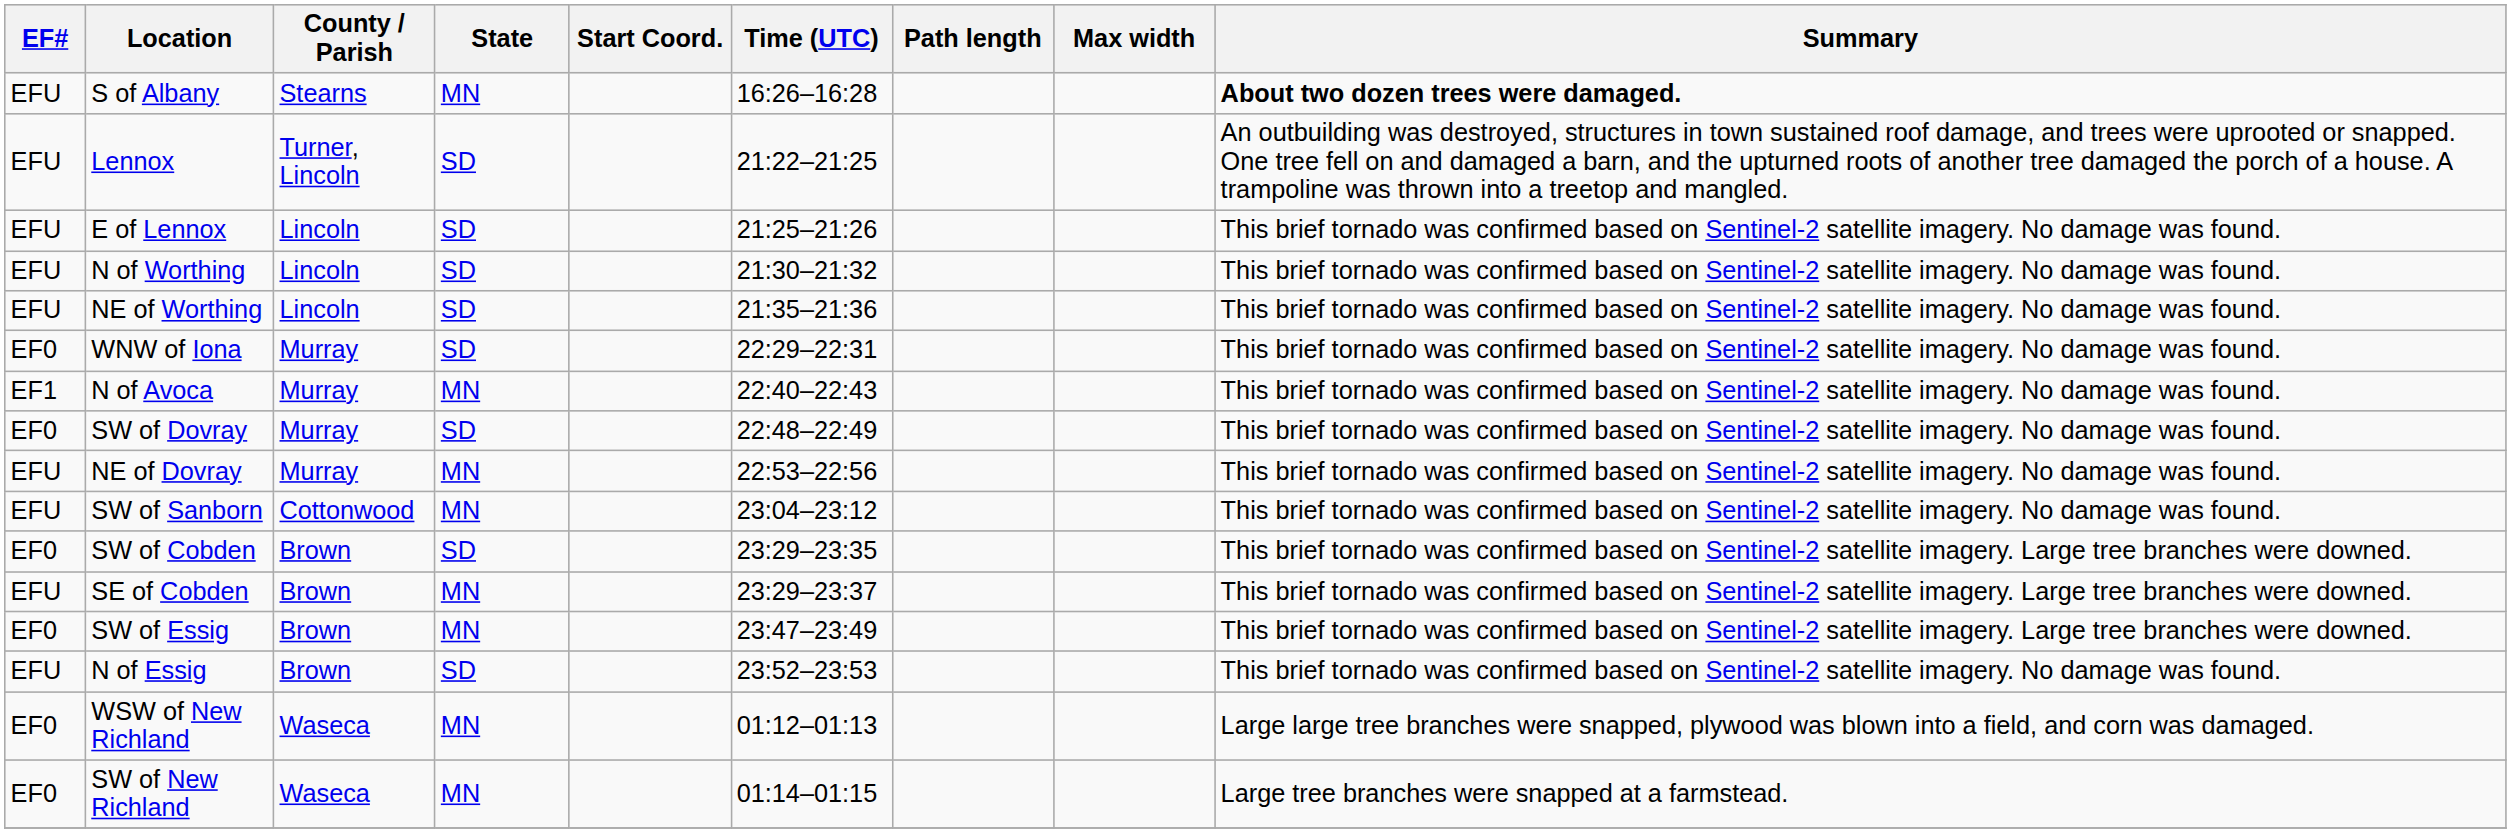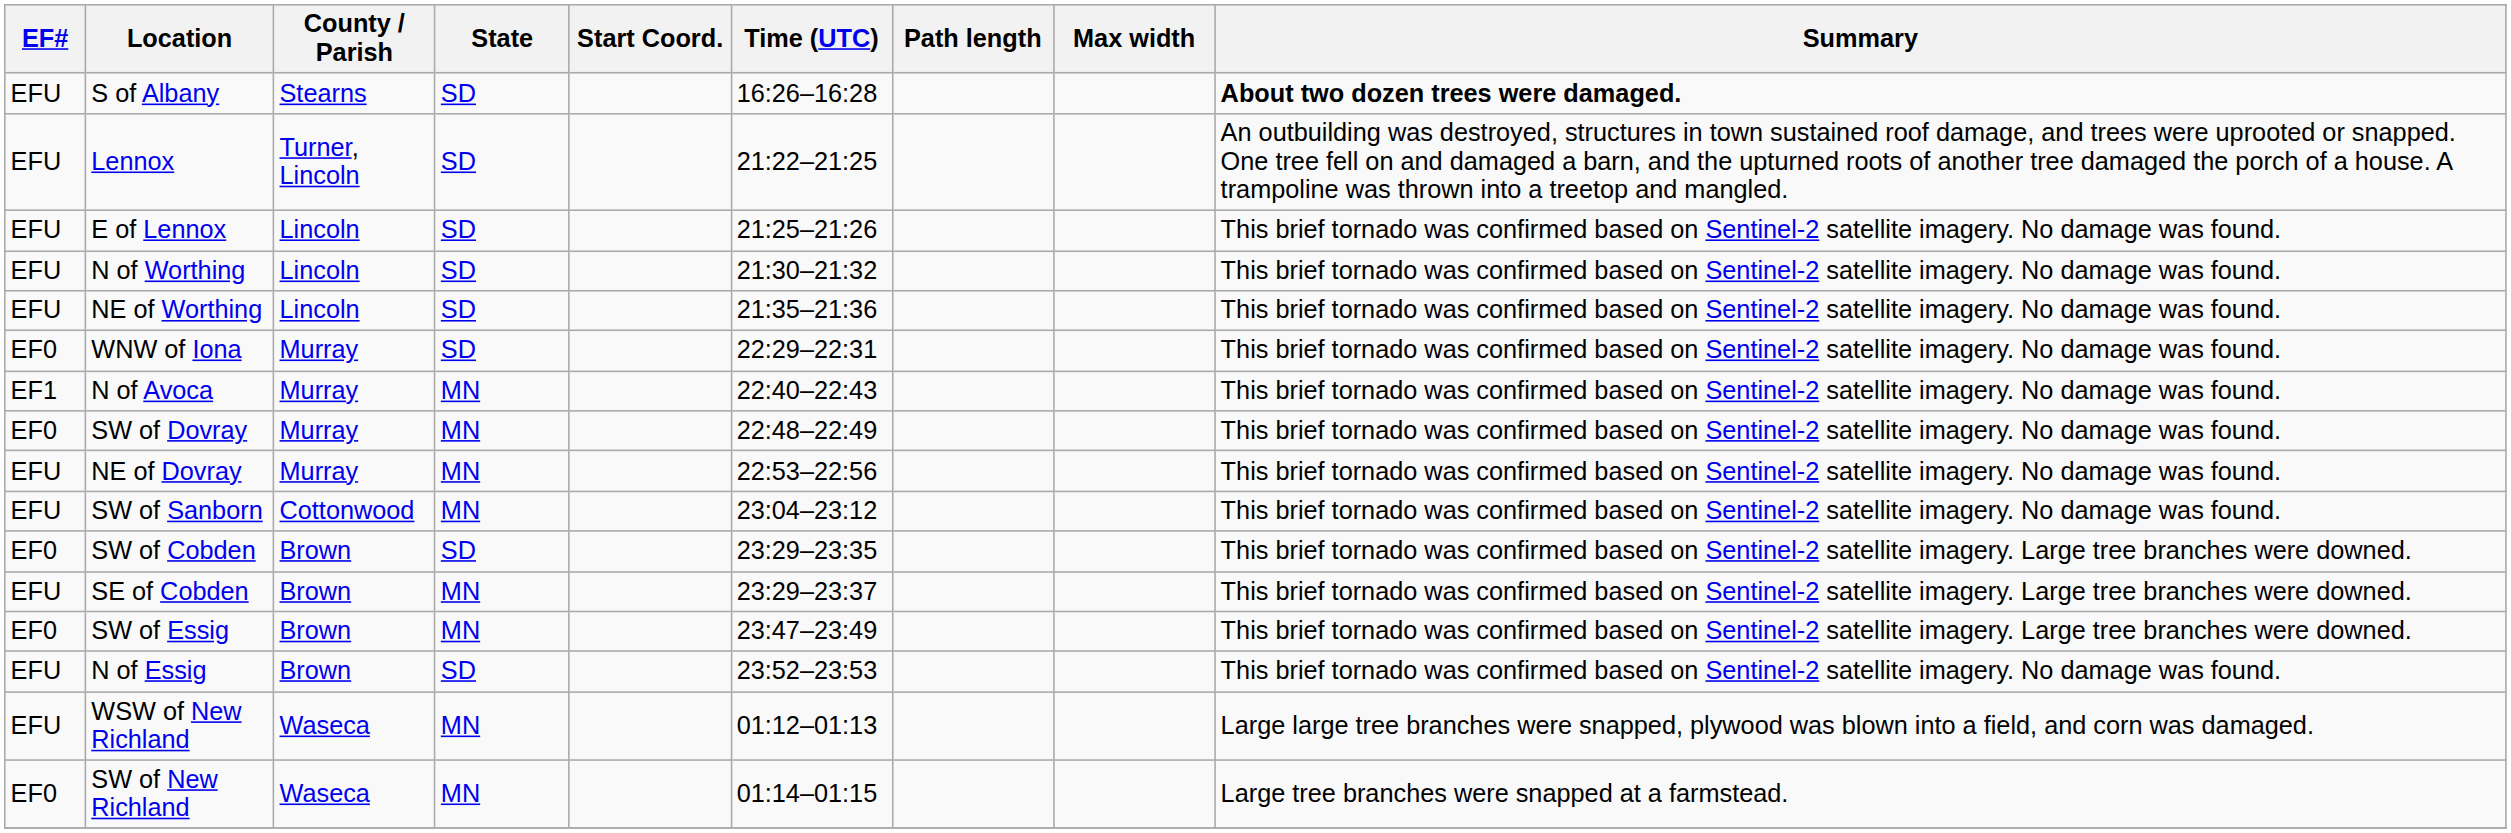(461, 93) MN -> (458, 93) SD
(458, 430) SD -> (461, 430) MN
(34, 725) EF0 -> (36, 725) EFU
